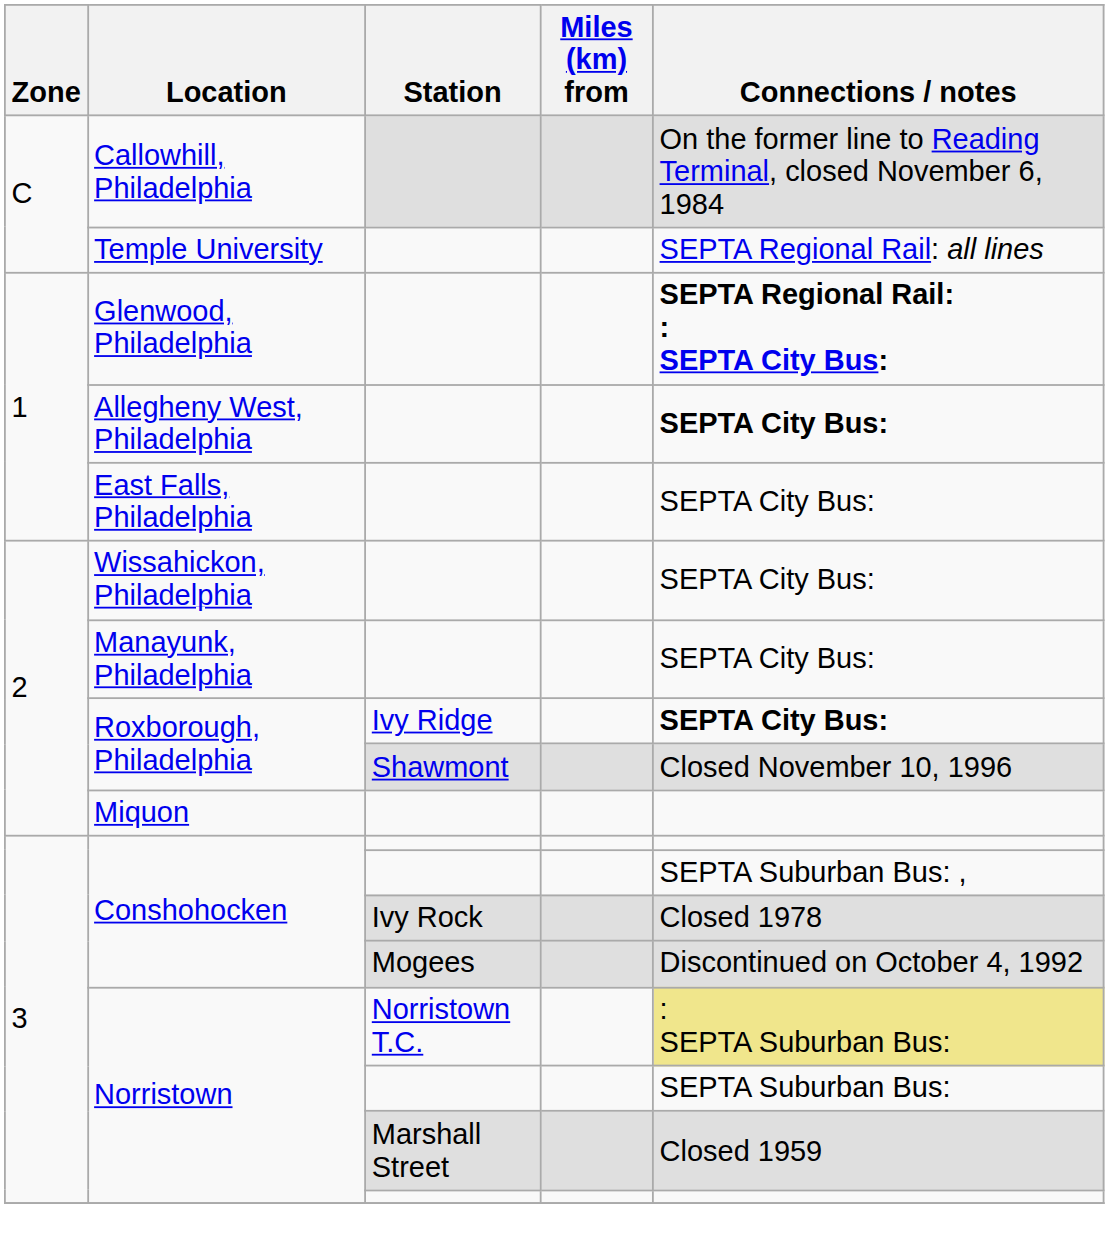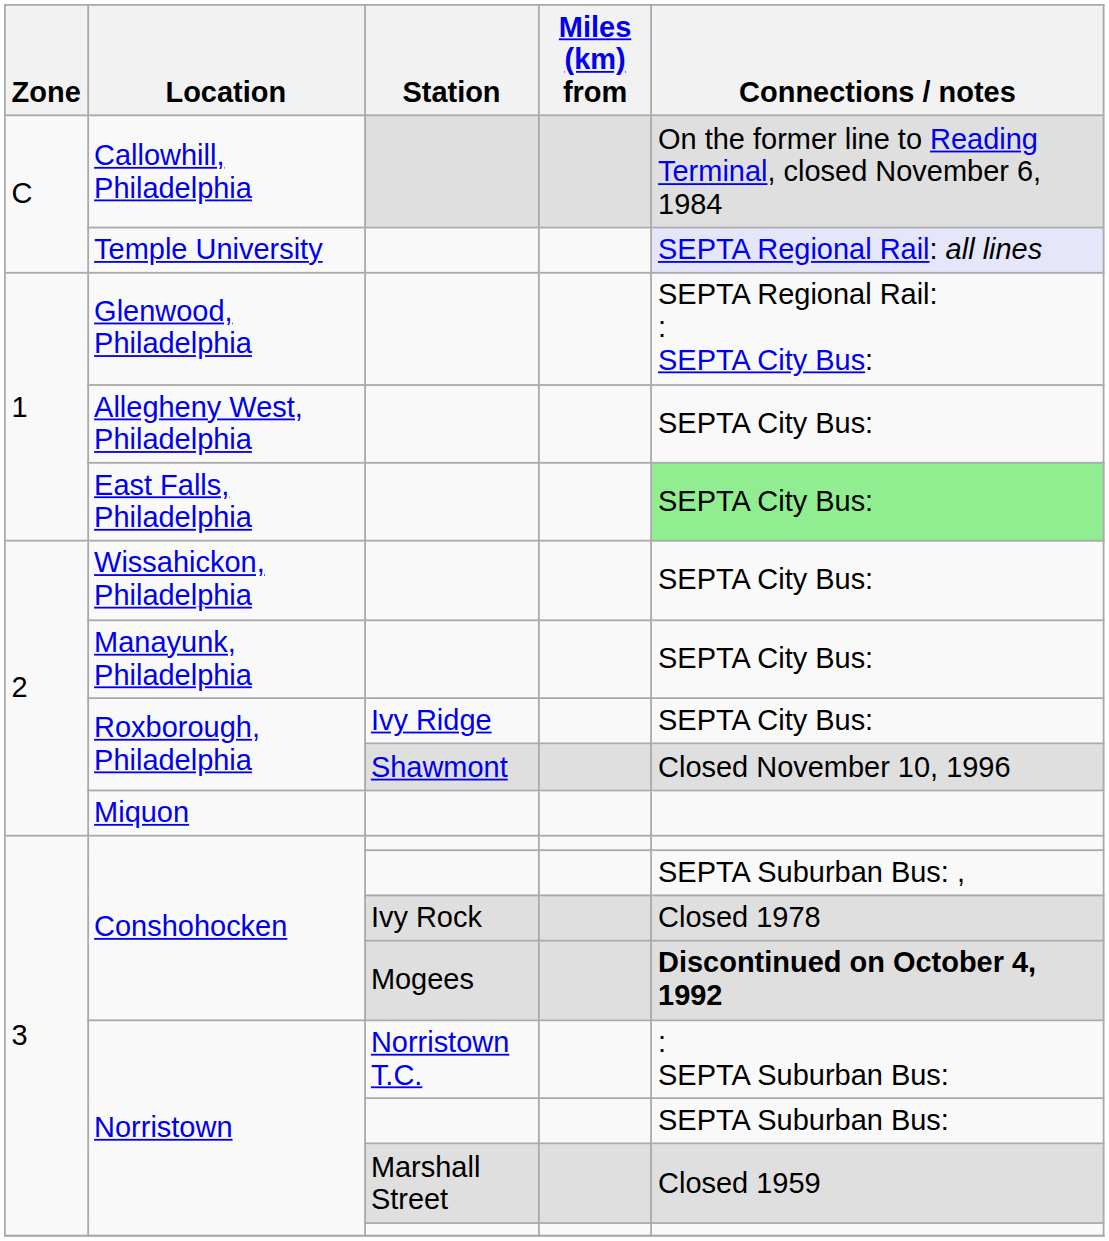(852, 249) no background -> (850, 249) lavender background
(807, 328) bold -> (798, 328) normal
(774, 422) bold -> (766, 422) normal
(767, 501) no background -> (766, 501) lightgreen background
(774, 720) bold -> (766, 720) normal
(871, 963) normal -> (847, 979) bold
(805, 1025) khaki background -> (803, 1058) no background
